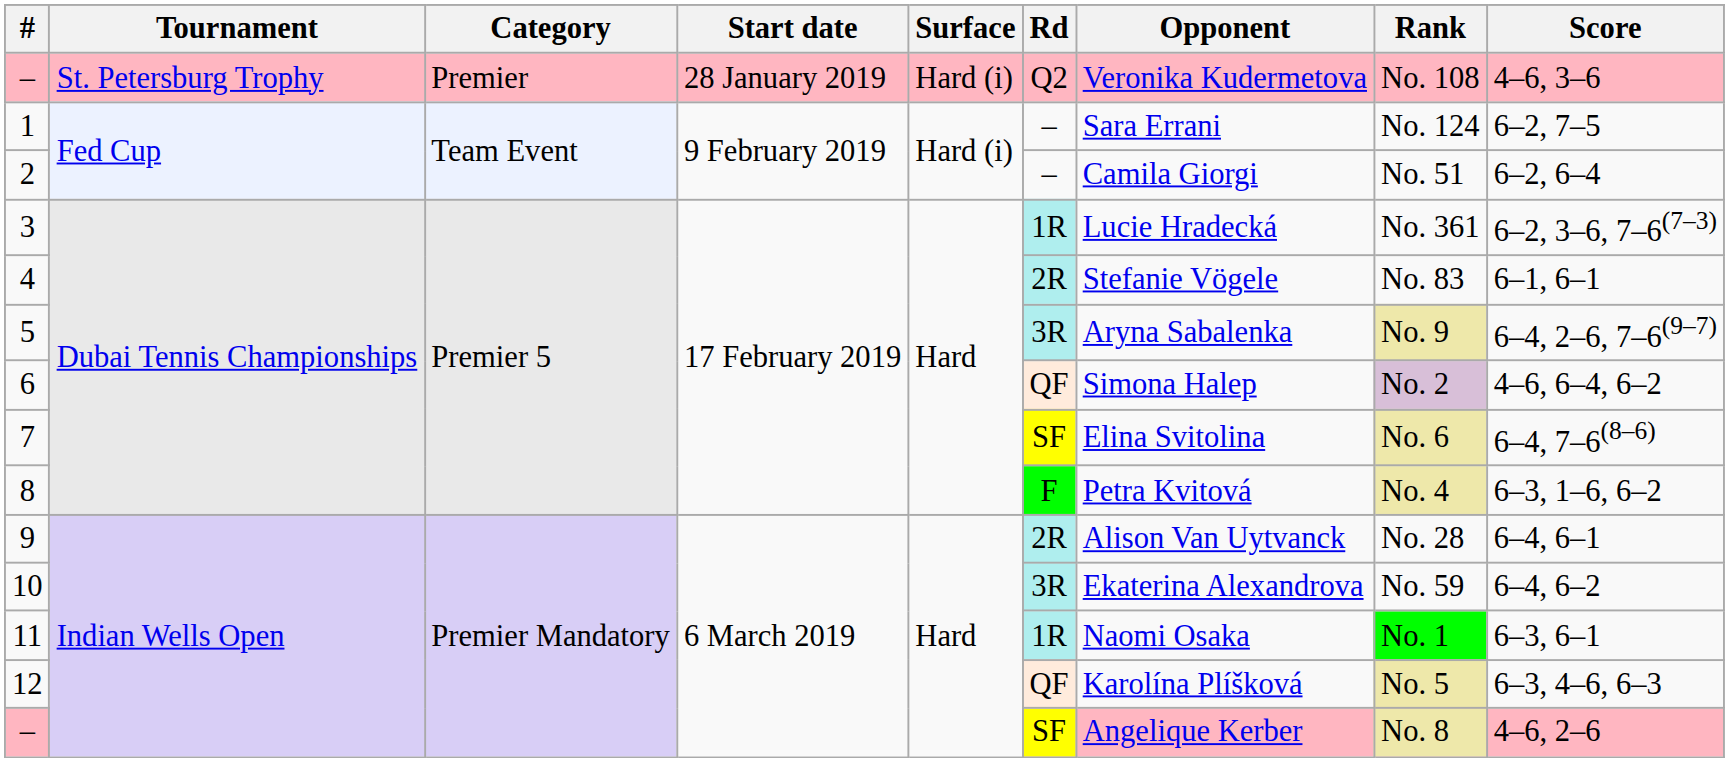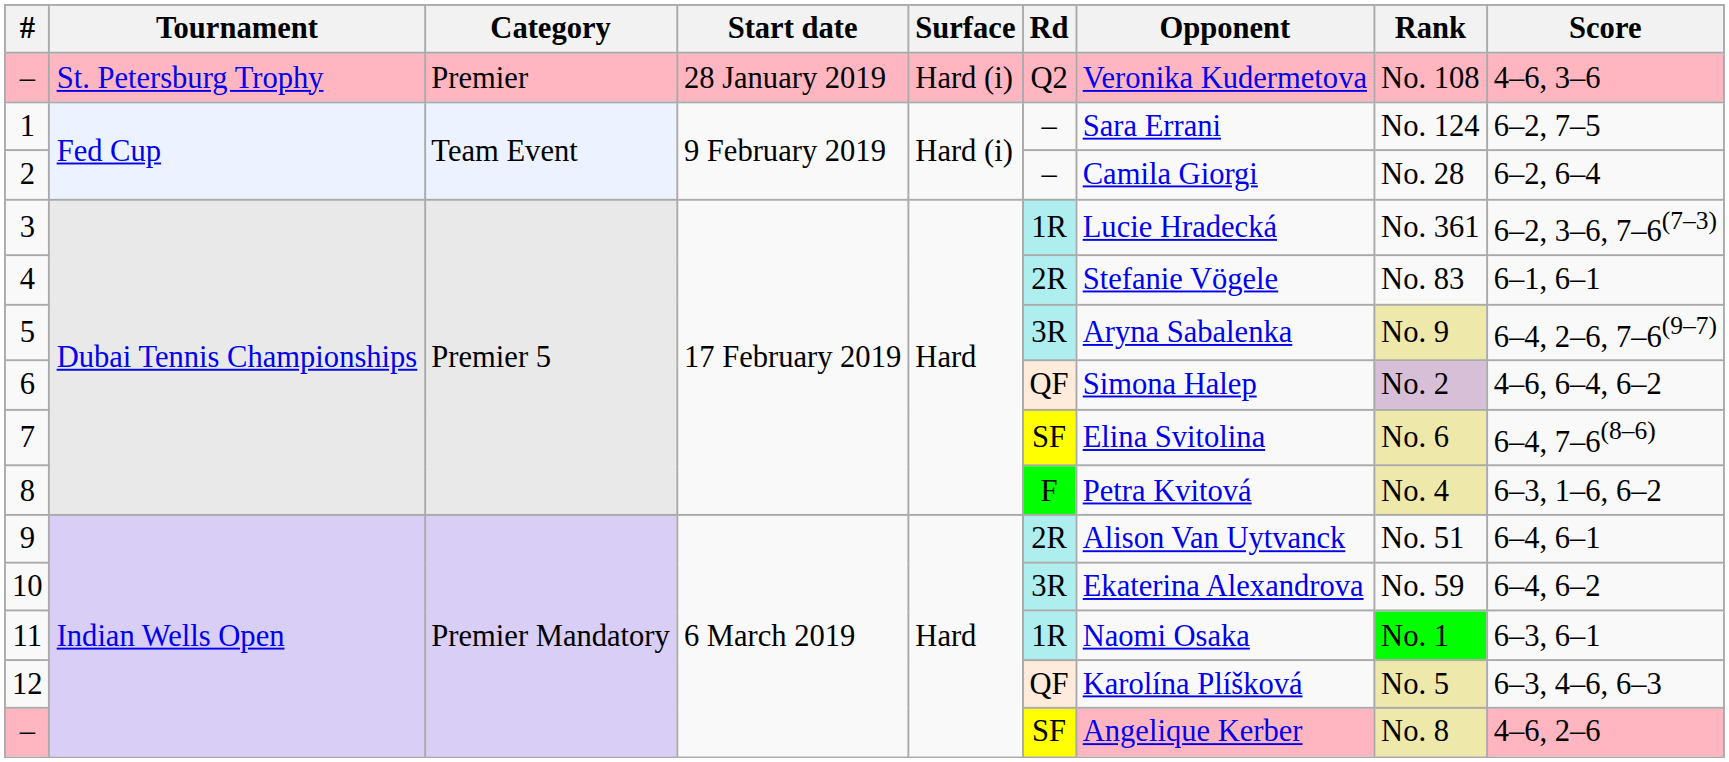(1423, 174) No. 51 -> (1423, 174) No. 28
(1423, 538) No. 28 -> (1423, 538) No. 51
